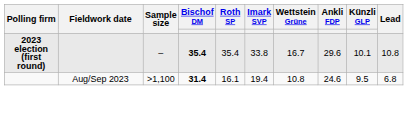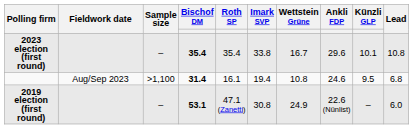+ row: (31, 105)
